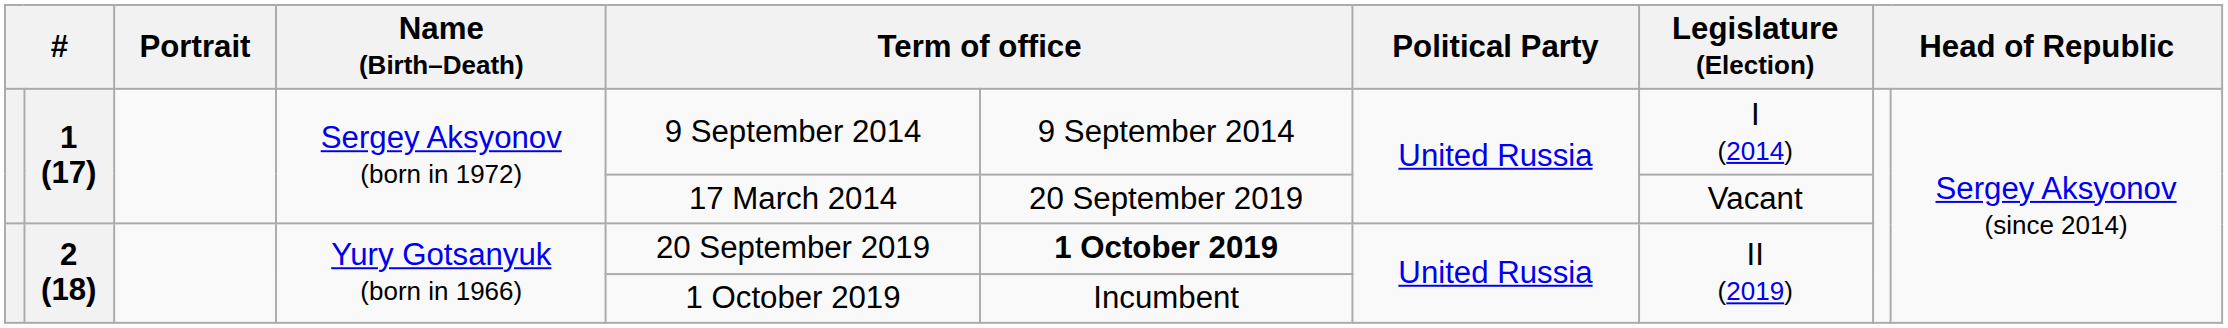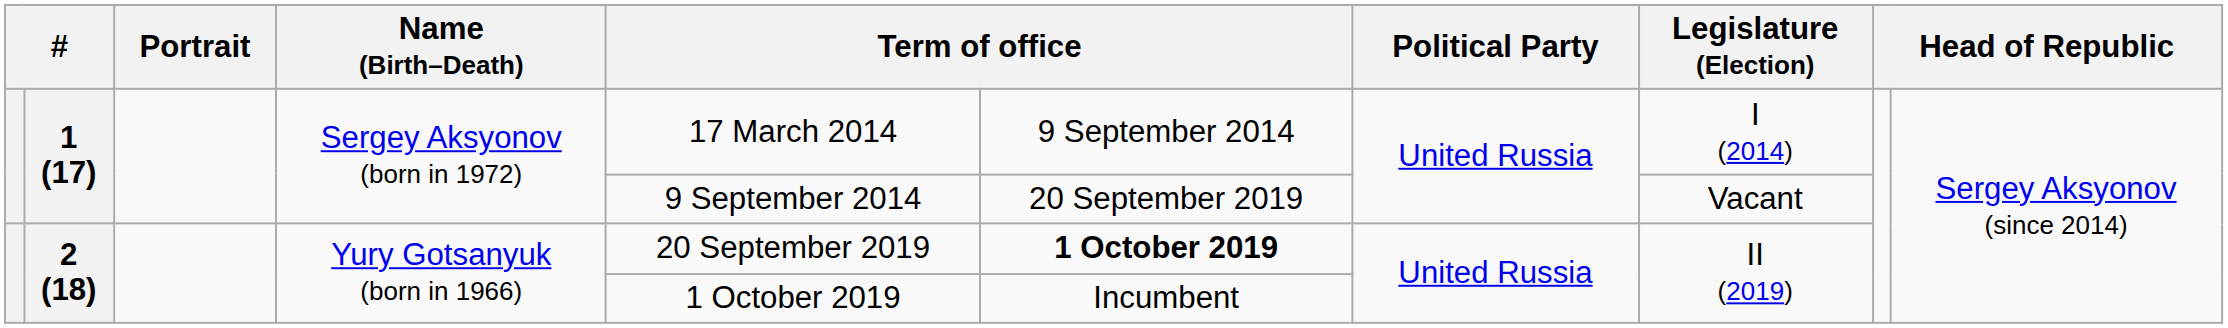(793, 131) 9 September 2014 -> (793, 131) 17 March 2014
(793, 198) 17 March 2014 -> (793, 198) 9 September 2014
